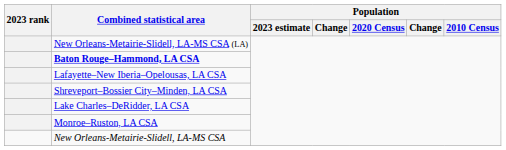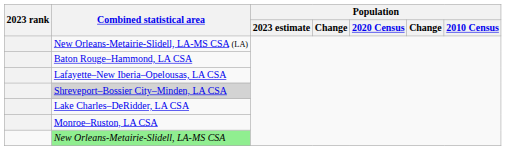(127, 59) bold -> (123, 59) normal
(140, 91) no background -> (140, 91) lightgrey background
(140, 138) no background -> (140, 138) lightgreen background
